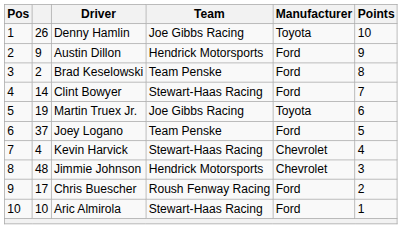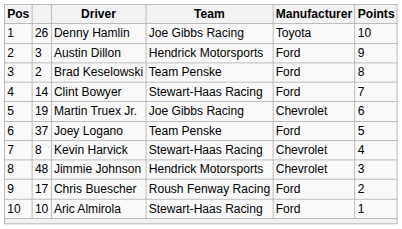(38, 52) 9 -> (38, 52) 3
(293, 111) Toyota -> (302, 111) Chevrolet
(38, 149) 4 -> (38, 149) 8
